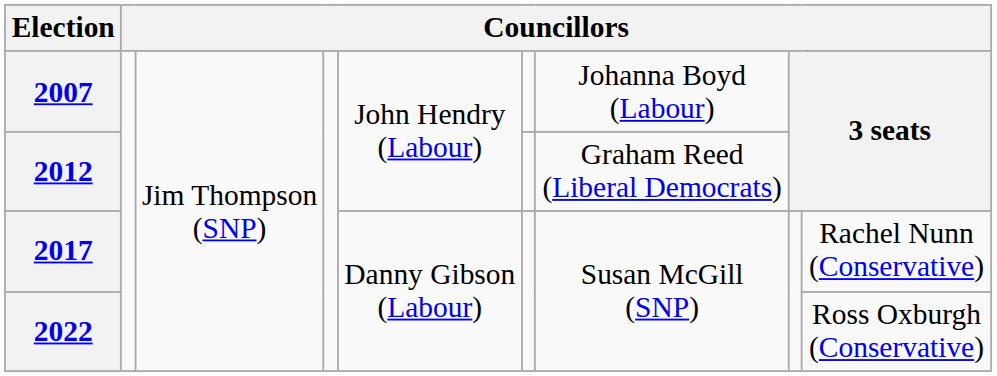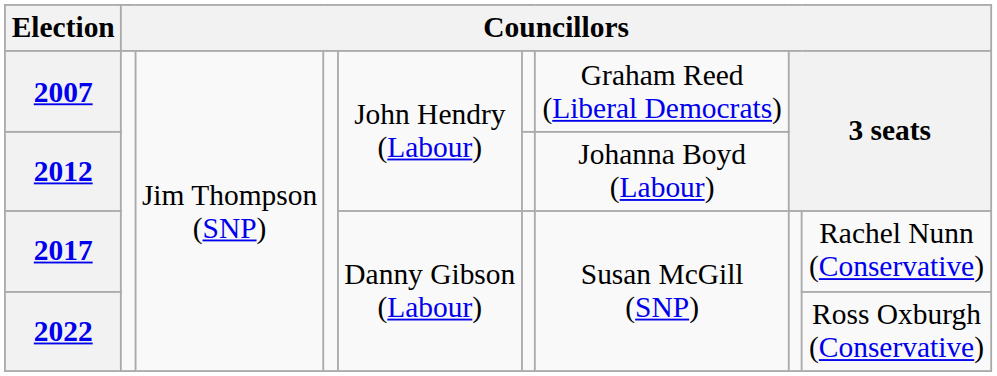(662, 91) Johanna Boyd (Labour) -> (662, 91) Graham Reed (Liberal Democrats)
(662, 170) Graham Reed (Liberal Democrats) -> (662, 170) Johanna Boyd (Labour)
